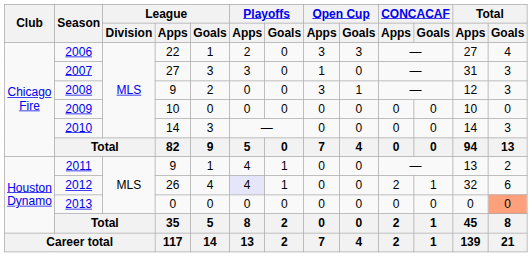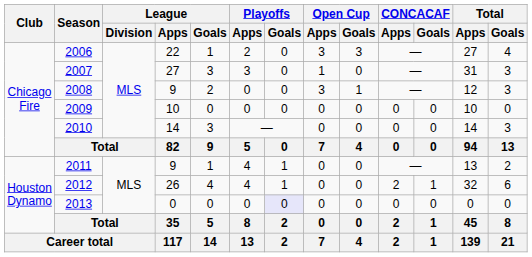(247, 185) lavender background -> (247, 185) no background
(284, 204) no background -> (284, 204) lavender background
(508, 204) lightsalmon background -> (508, 204) no background
